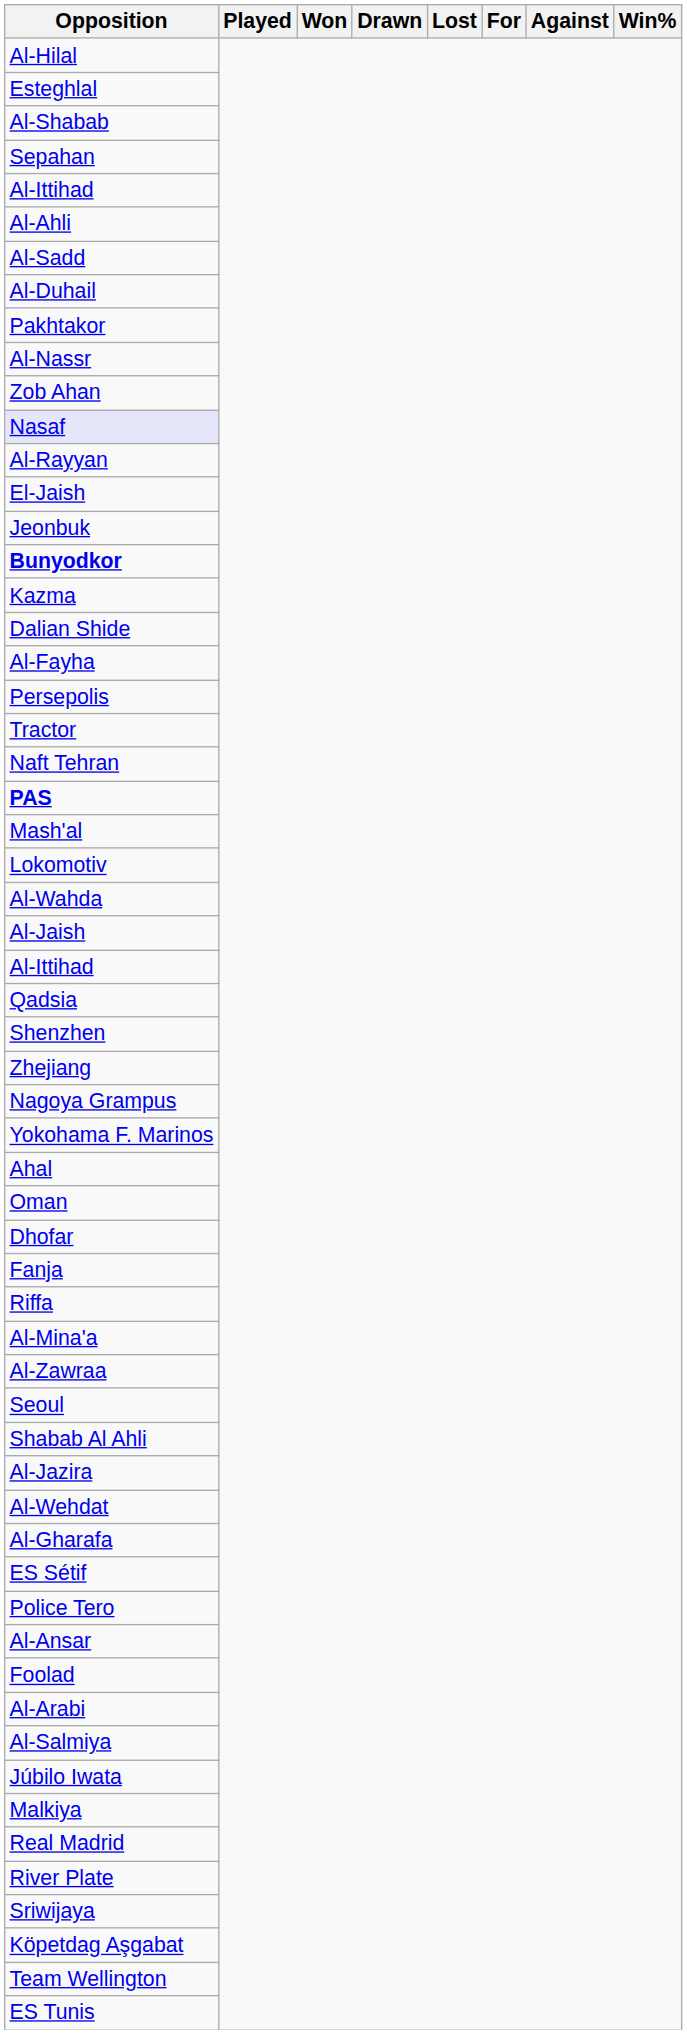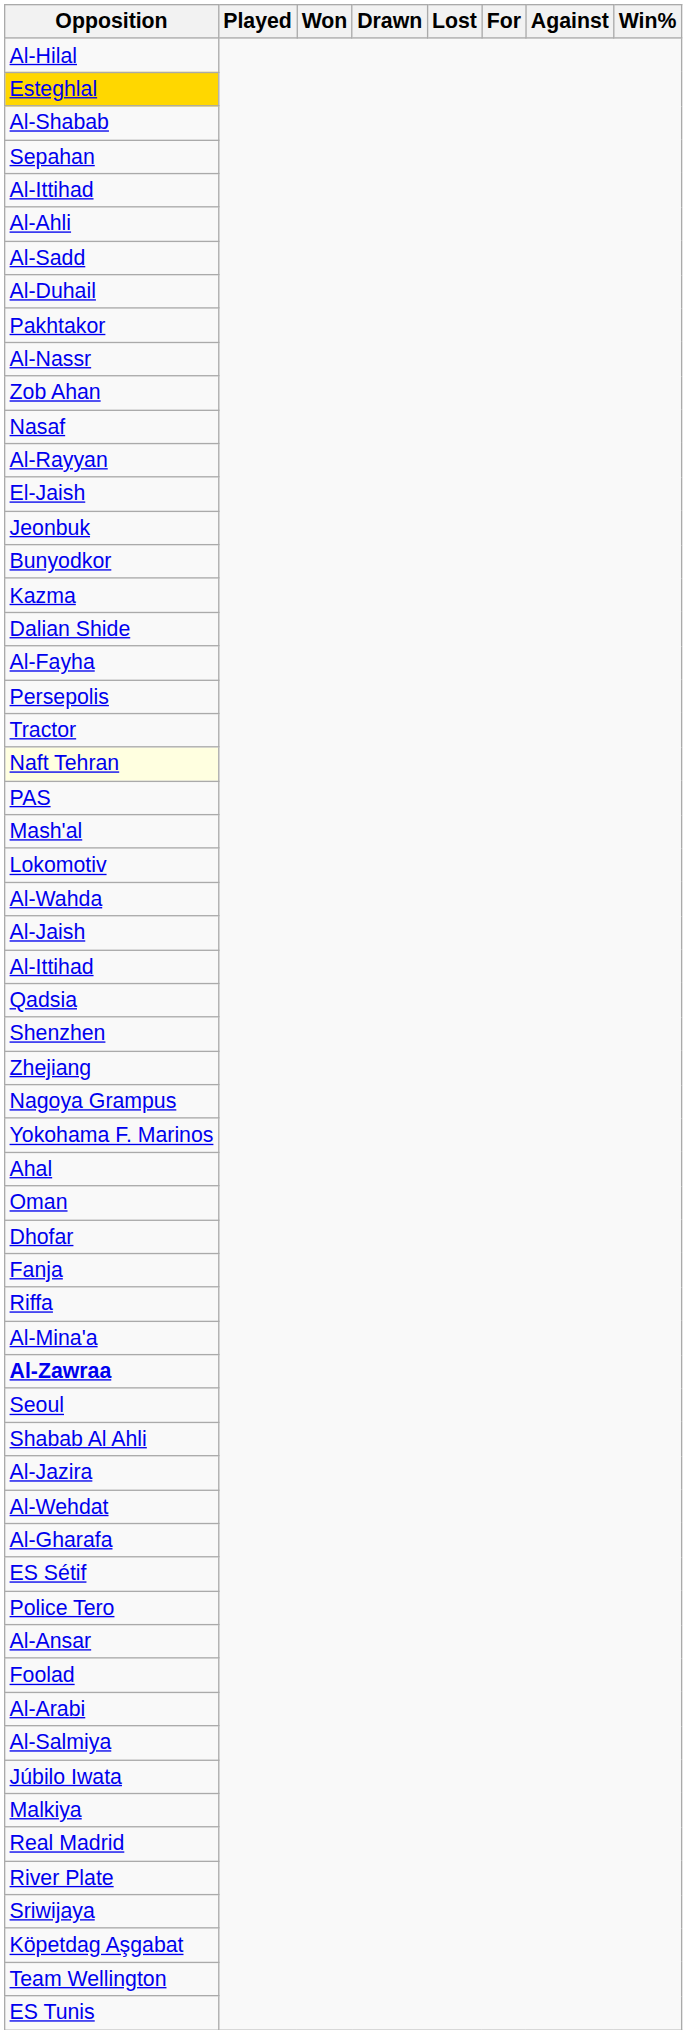(53, 88) no background -> (53, 88) gold background
(37, 426) lavender background -> (37, 426) no background
(66, 561) bold -> (60, 561) normal
(64, 763) no background -> (64, 763) lightyellow background
(31, 797) bold -> (30, 797) normal
(58, 1371) normal -> (60, 1371) bold
